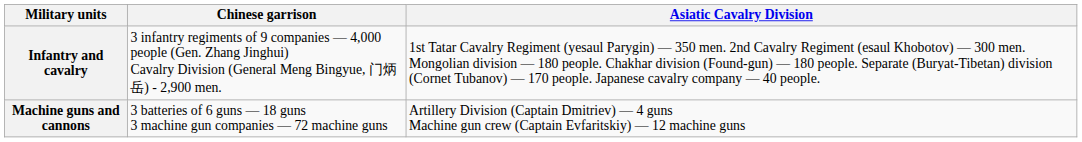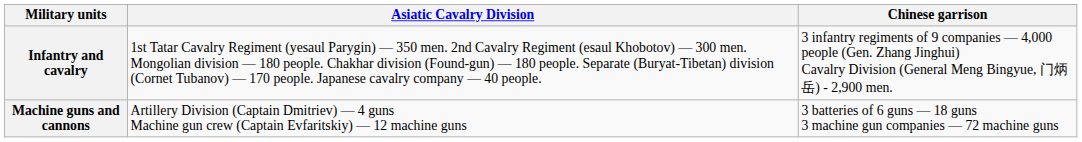columns swapped: (741, 15) <-> (267, 15)
